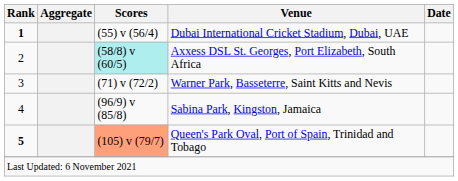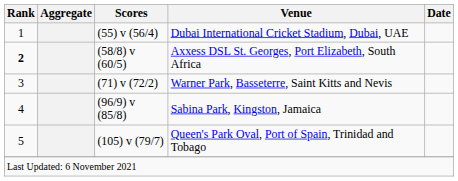(21, 32) bold -> (21, 32) normal
(21, 58) normal -> (21, 58) bold
(116, 58) paleturquoise background -> (116, 58) no background
(21, 141) bold -> (21, 141) normal
(131, 141) lightsalmon background -> (131, 141) no background
